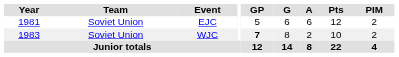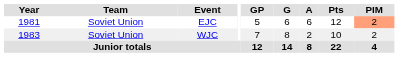(374, 22) no background -> (374, 22) lightsalmon background
(257, 34) bold -> (257, 34) normal
